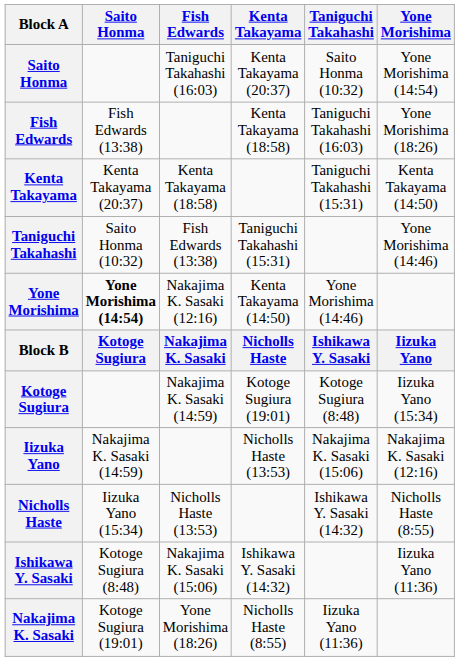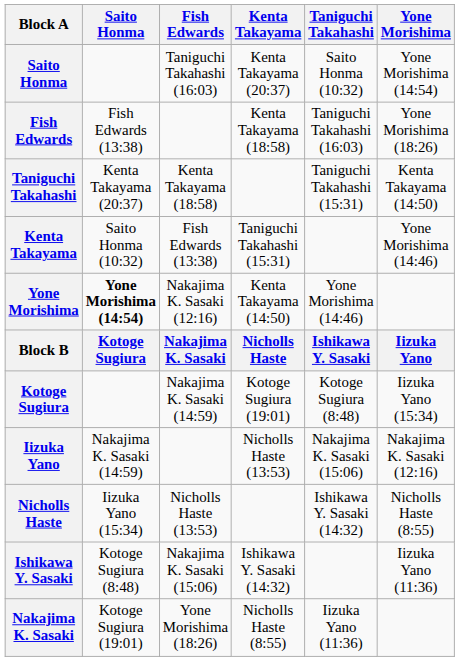(44, 187) Kenta Takayama -> (44, 187) Taniguchi Takahashi
(44, 244) Taniguchi Takahashi -> (44, 244) Kenta Takayama
